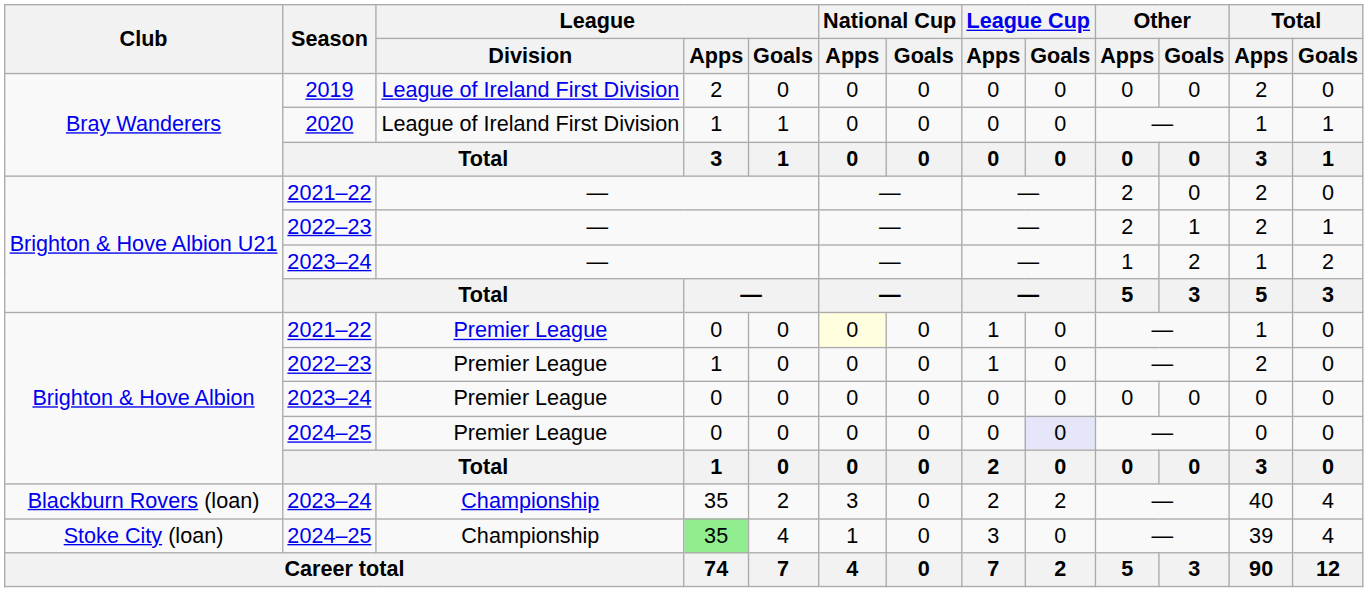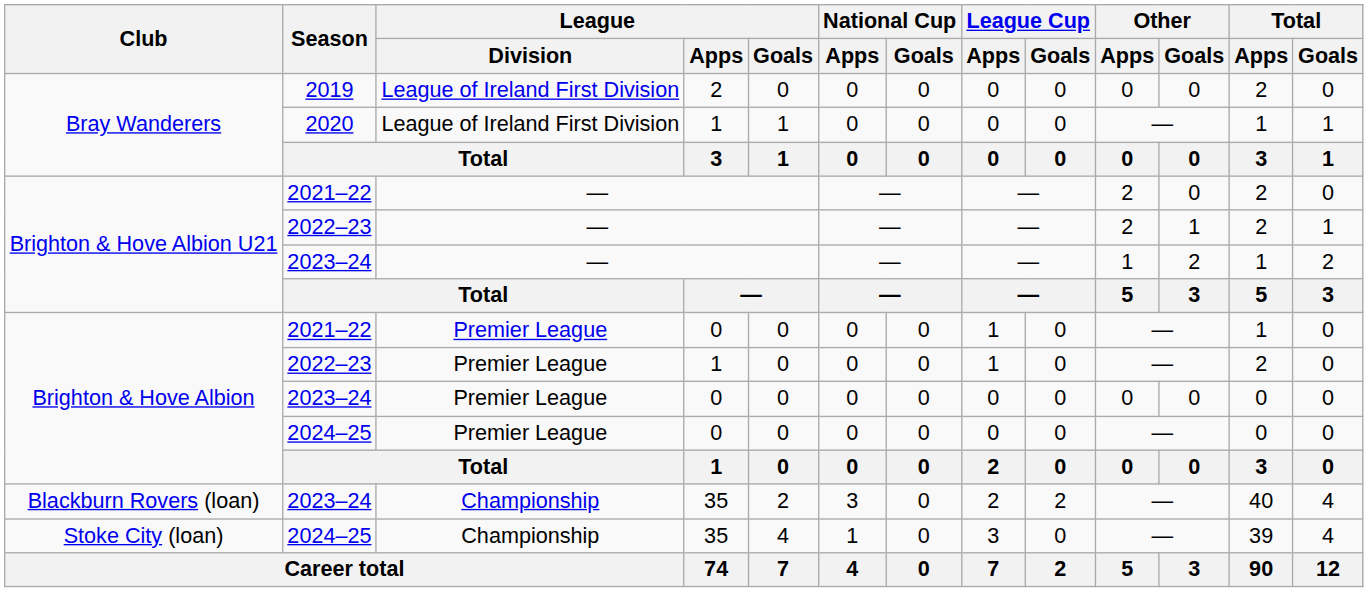(852, 329) lightyellow background -> (852, 329) no background
(1060, 432) lavender background -> (1060, 432) no background
(716, 535) lightgreen background -> (716, 535) no background
